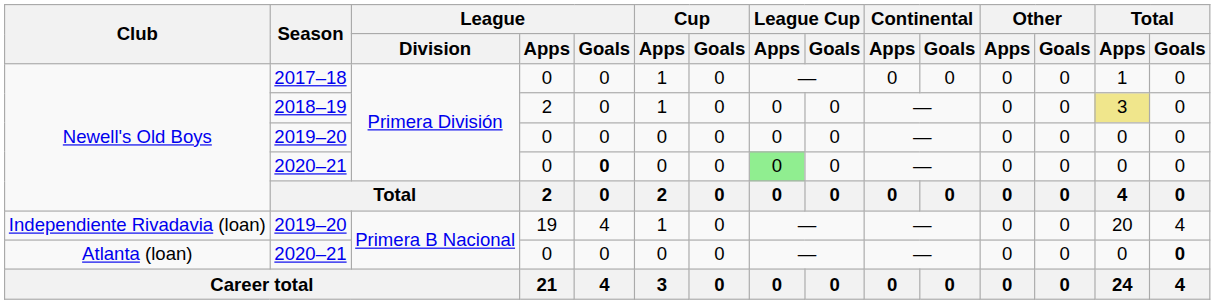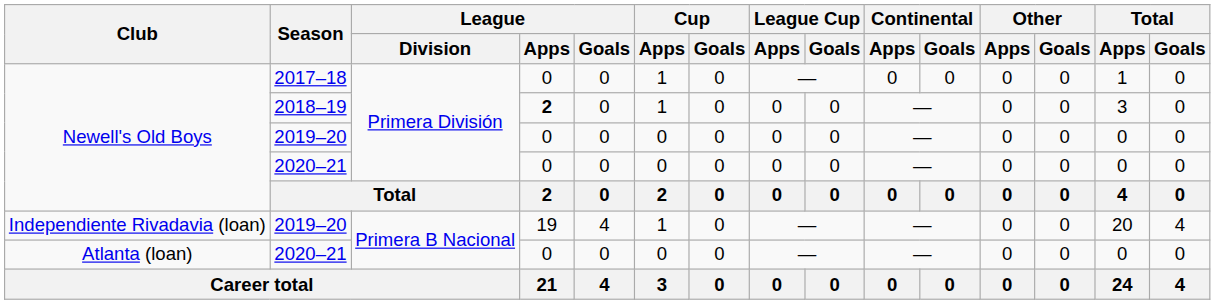(547, 107) normal -> (547, 107) bold
(1122, 107) khaki background -> (1122, 107) no background
(604, 166) bold -> (604, 166) normal
(777, 166) lightgreen background -> (777, 166) no background
(1180, 254) bold -> (1180, 254) normal
